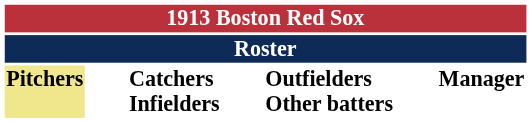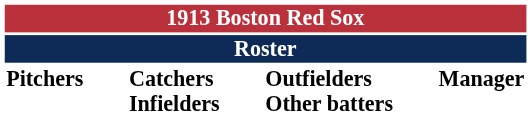(45, 79) khaki background -> (45, 79) no background
